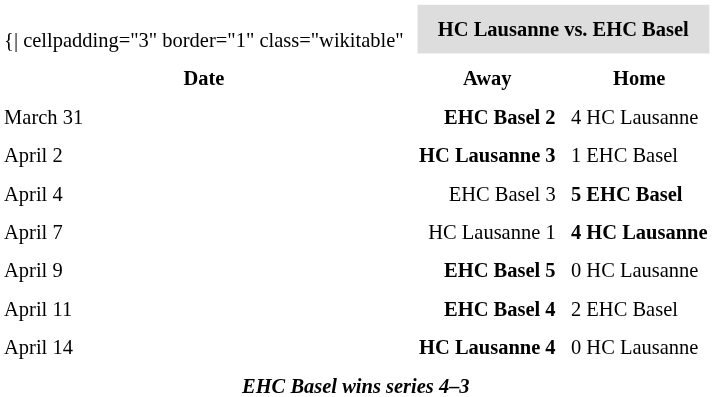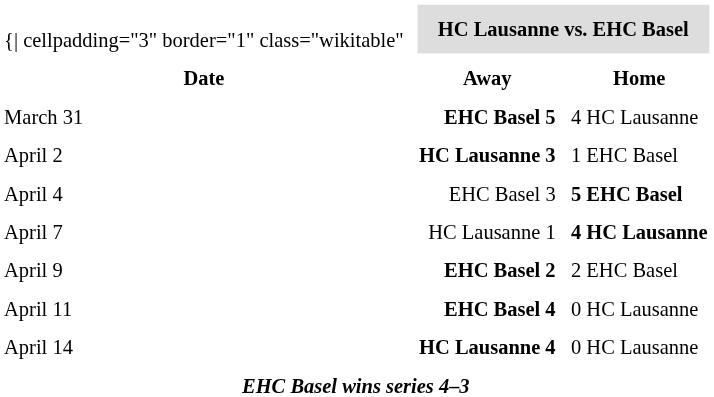(500, 117) EHC Basel 2 -> (500, 117) EHC Basel 5
(500, 270) EHC Basel 5 -> (500, 270) EHC Basel 2
(635, 270) 0 HC Lausanne -> (624, 270) 2 EHC Basel
(624, 309) 2 EHC Basel -> (635, 309) 0 HC Lausanne
